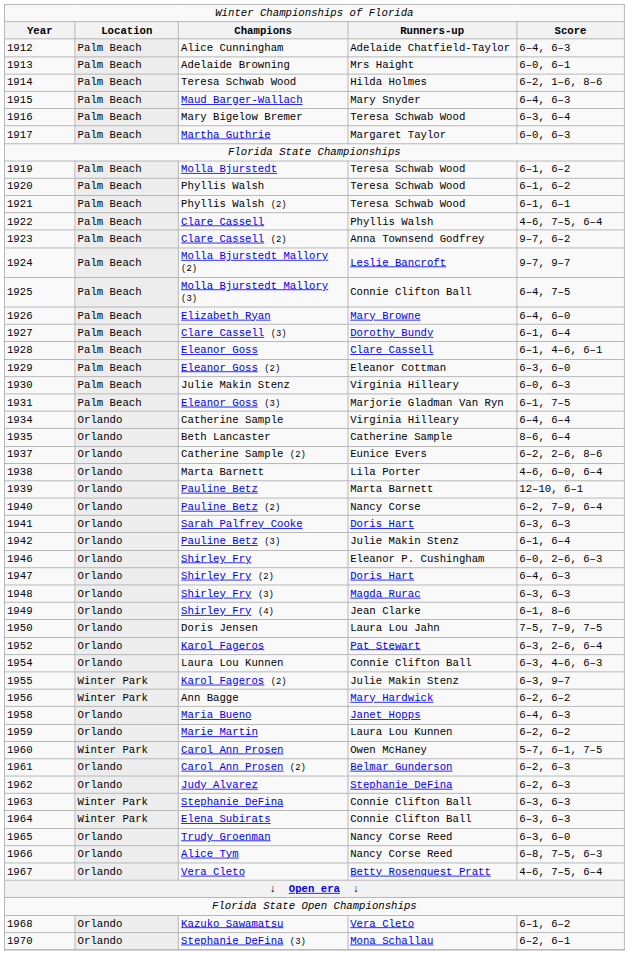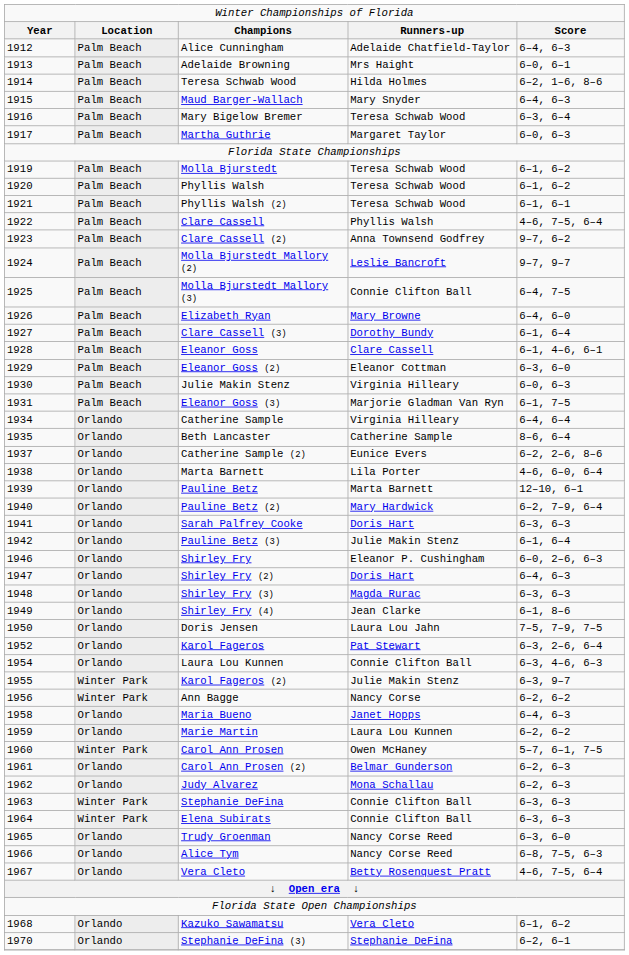(385, 507) Nancy Corse -> (392, 507) Mary Hardwick
(392, 698) Mary Hardwick -> (385, 698) Nancy Corse
(401, 785) Stephanie DeFina -> (392, 785) Mona Schallau
(392, 941) Mona Schallau -> (401, 941) Stephanie DeFina
